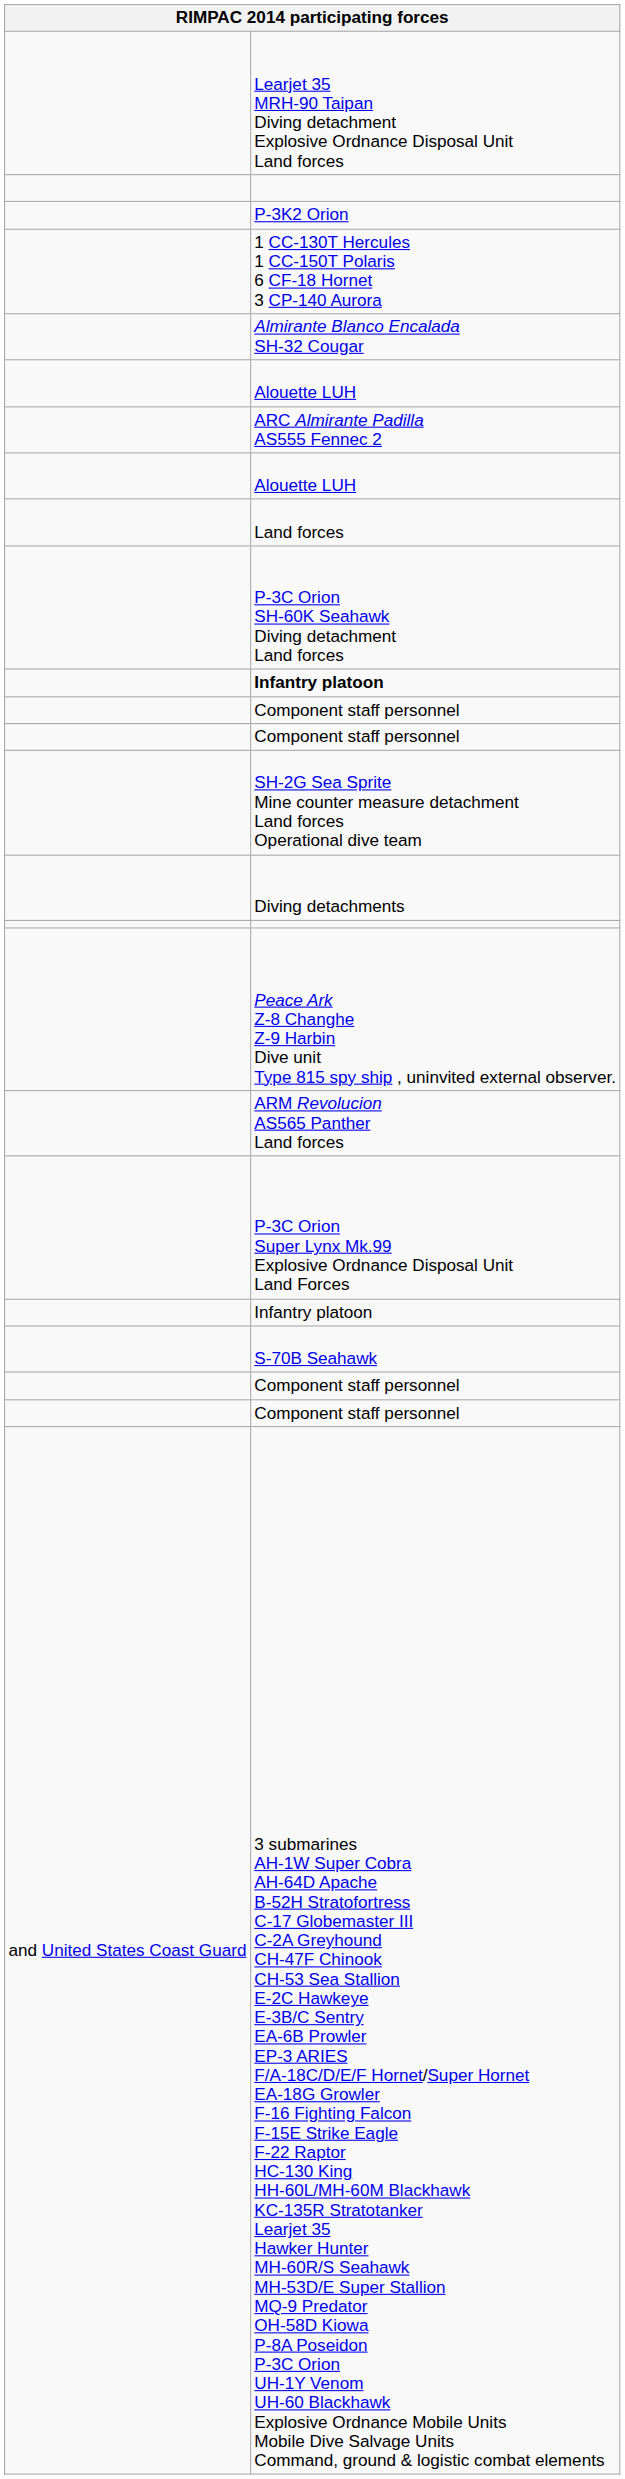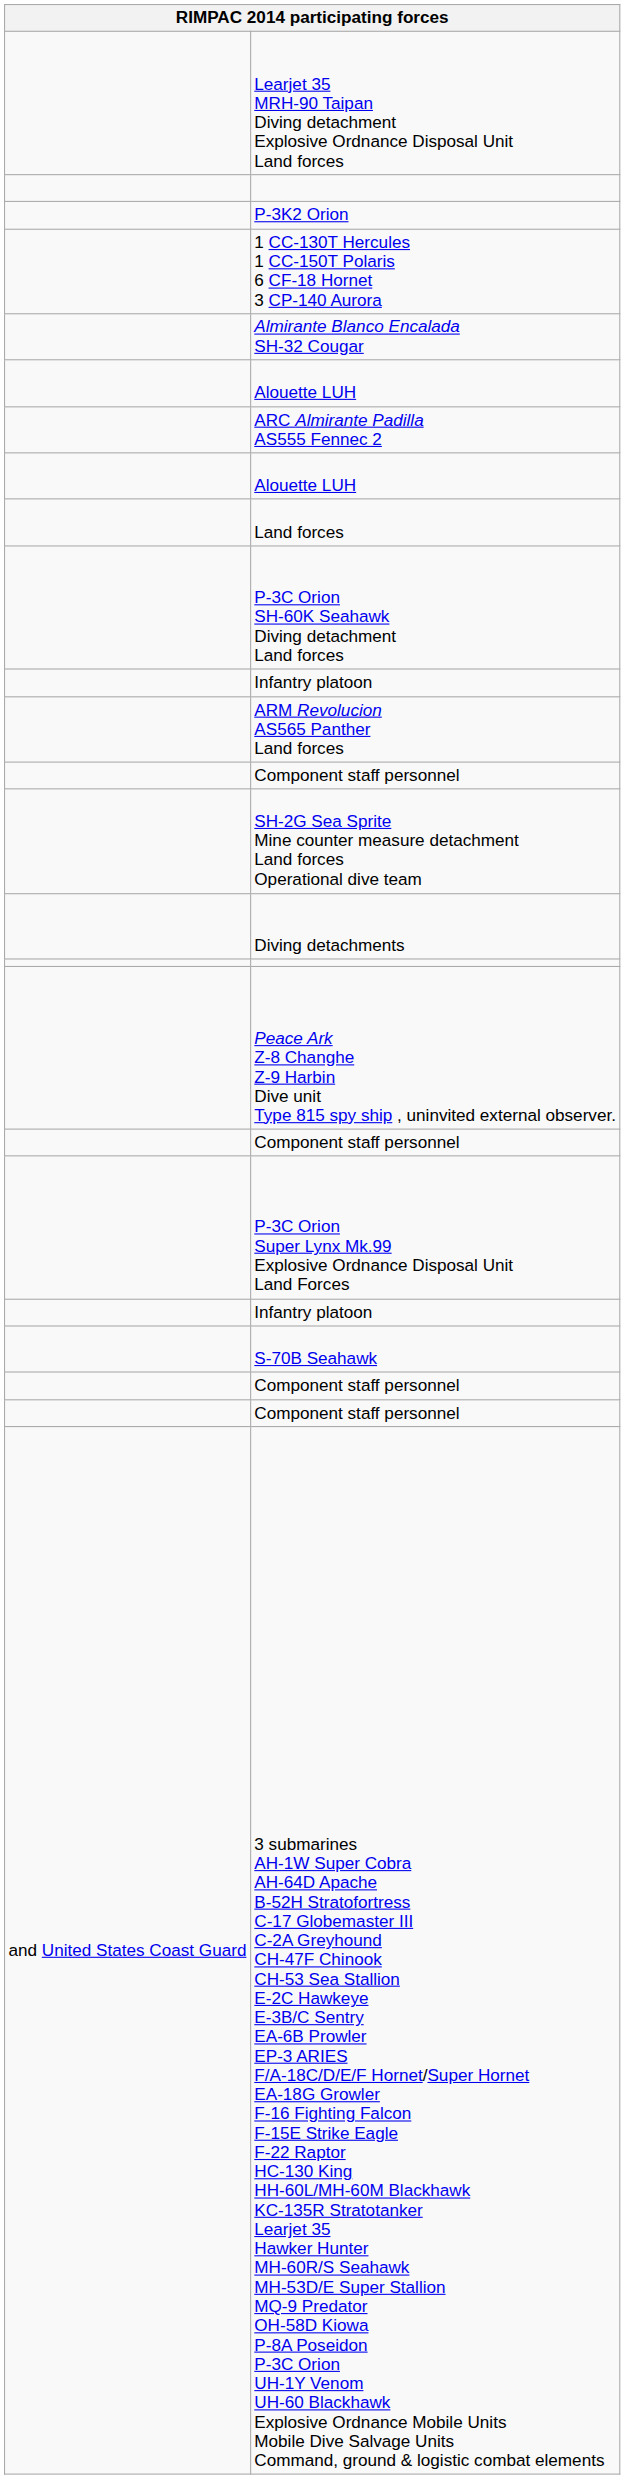(319, 682) bold -> (313, 682) normal
(357, 709) Component staff personnel -> (318, 729) ARM Revolucion AS565 Panther Land forces
(318, 1123) ARM Revolucion AS565 Panther Land forces -> (357, 1142) Component staff personnel
